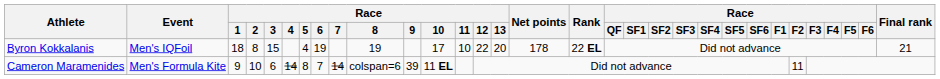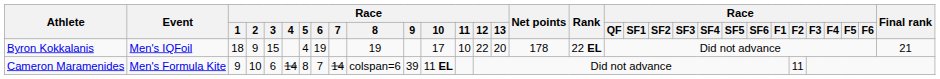(255, 48) 8 -> (255, 48) 9
